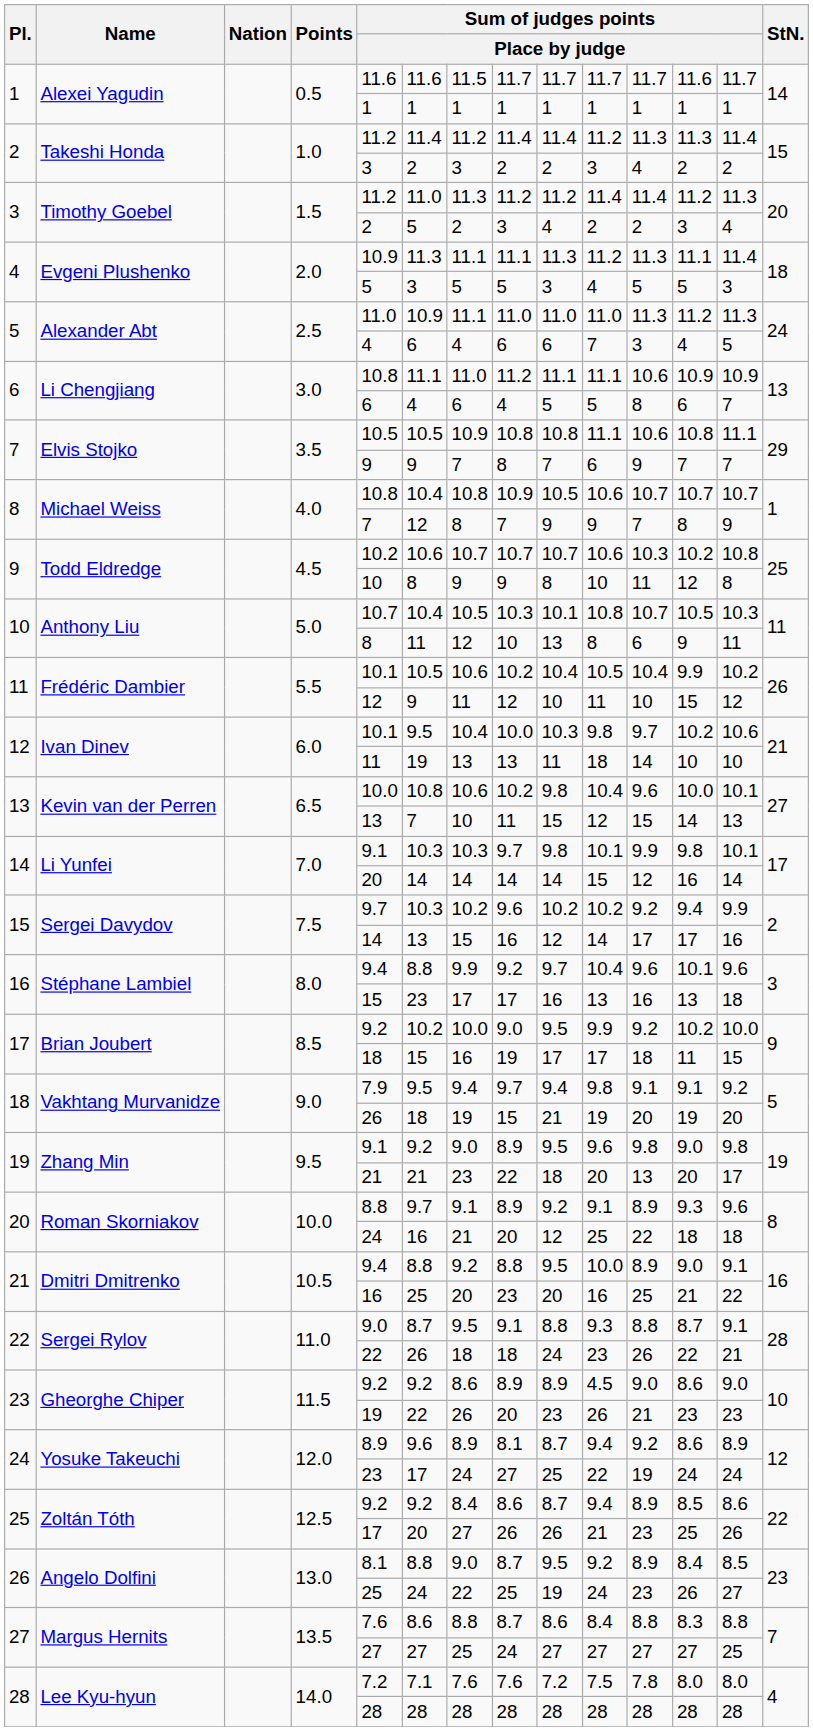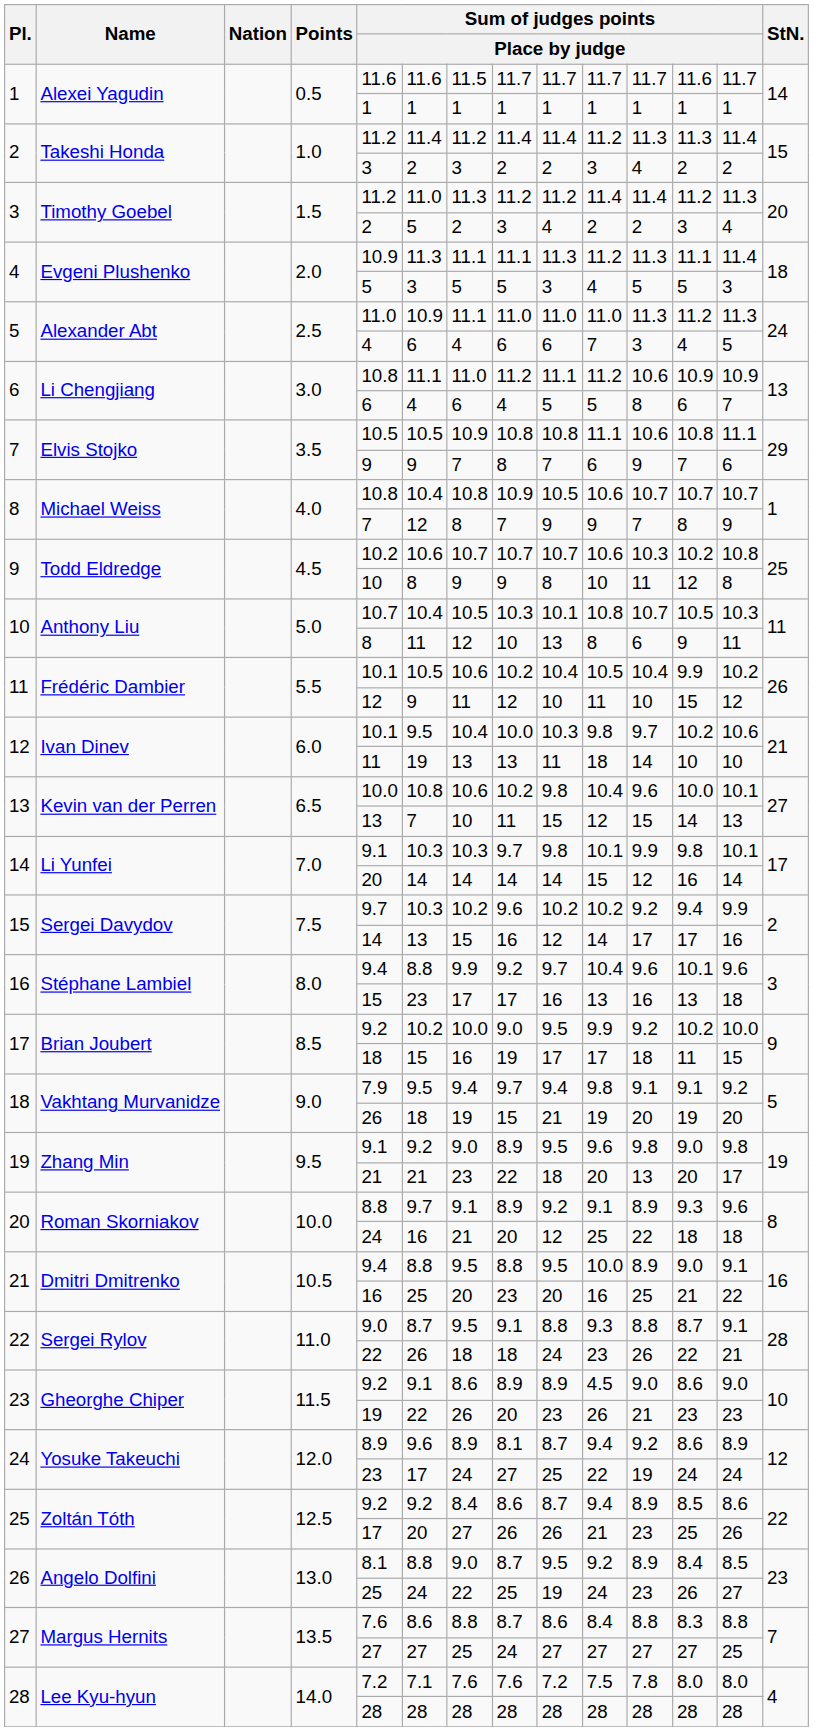(604, 375) 11.1 -> (604, 375) 11.2
(727, 464) 7 -> (727, 464) 6
(465, 1266) 9.2 -> (465, 1266) 9.5
(420, 1385) 9.2 -> (420, 1385) 9.1
